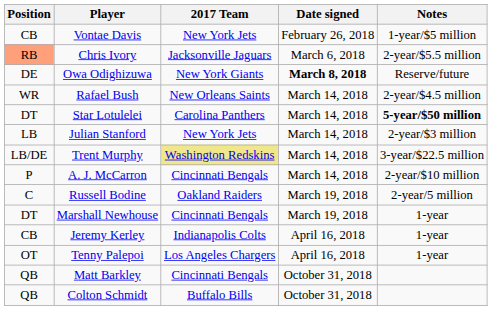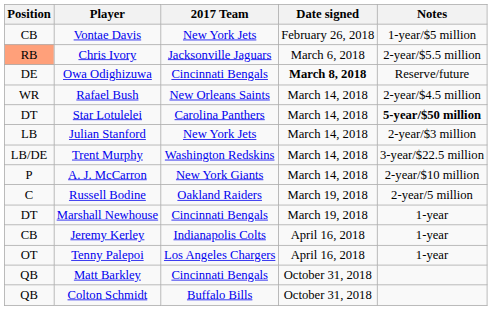(220, 74) New York Giants -> (220, 74) Cincinnati Bengals
(220, 154) khaki background -> (220, 154) no background
(220, 174) Cincinnati Bengals -> (220, 174) New York Giants
